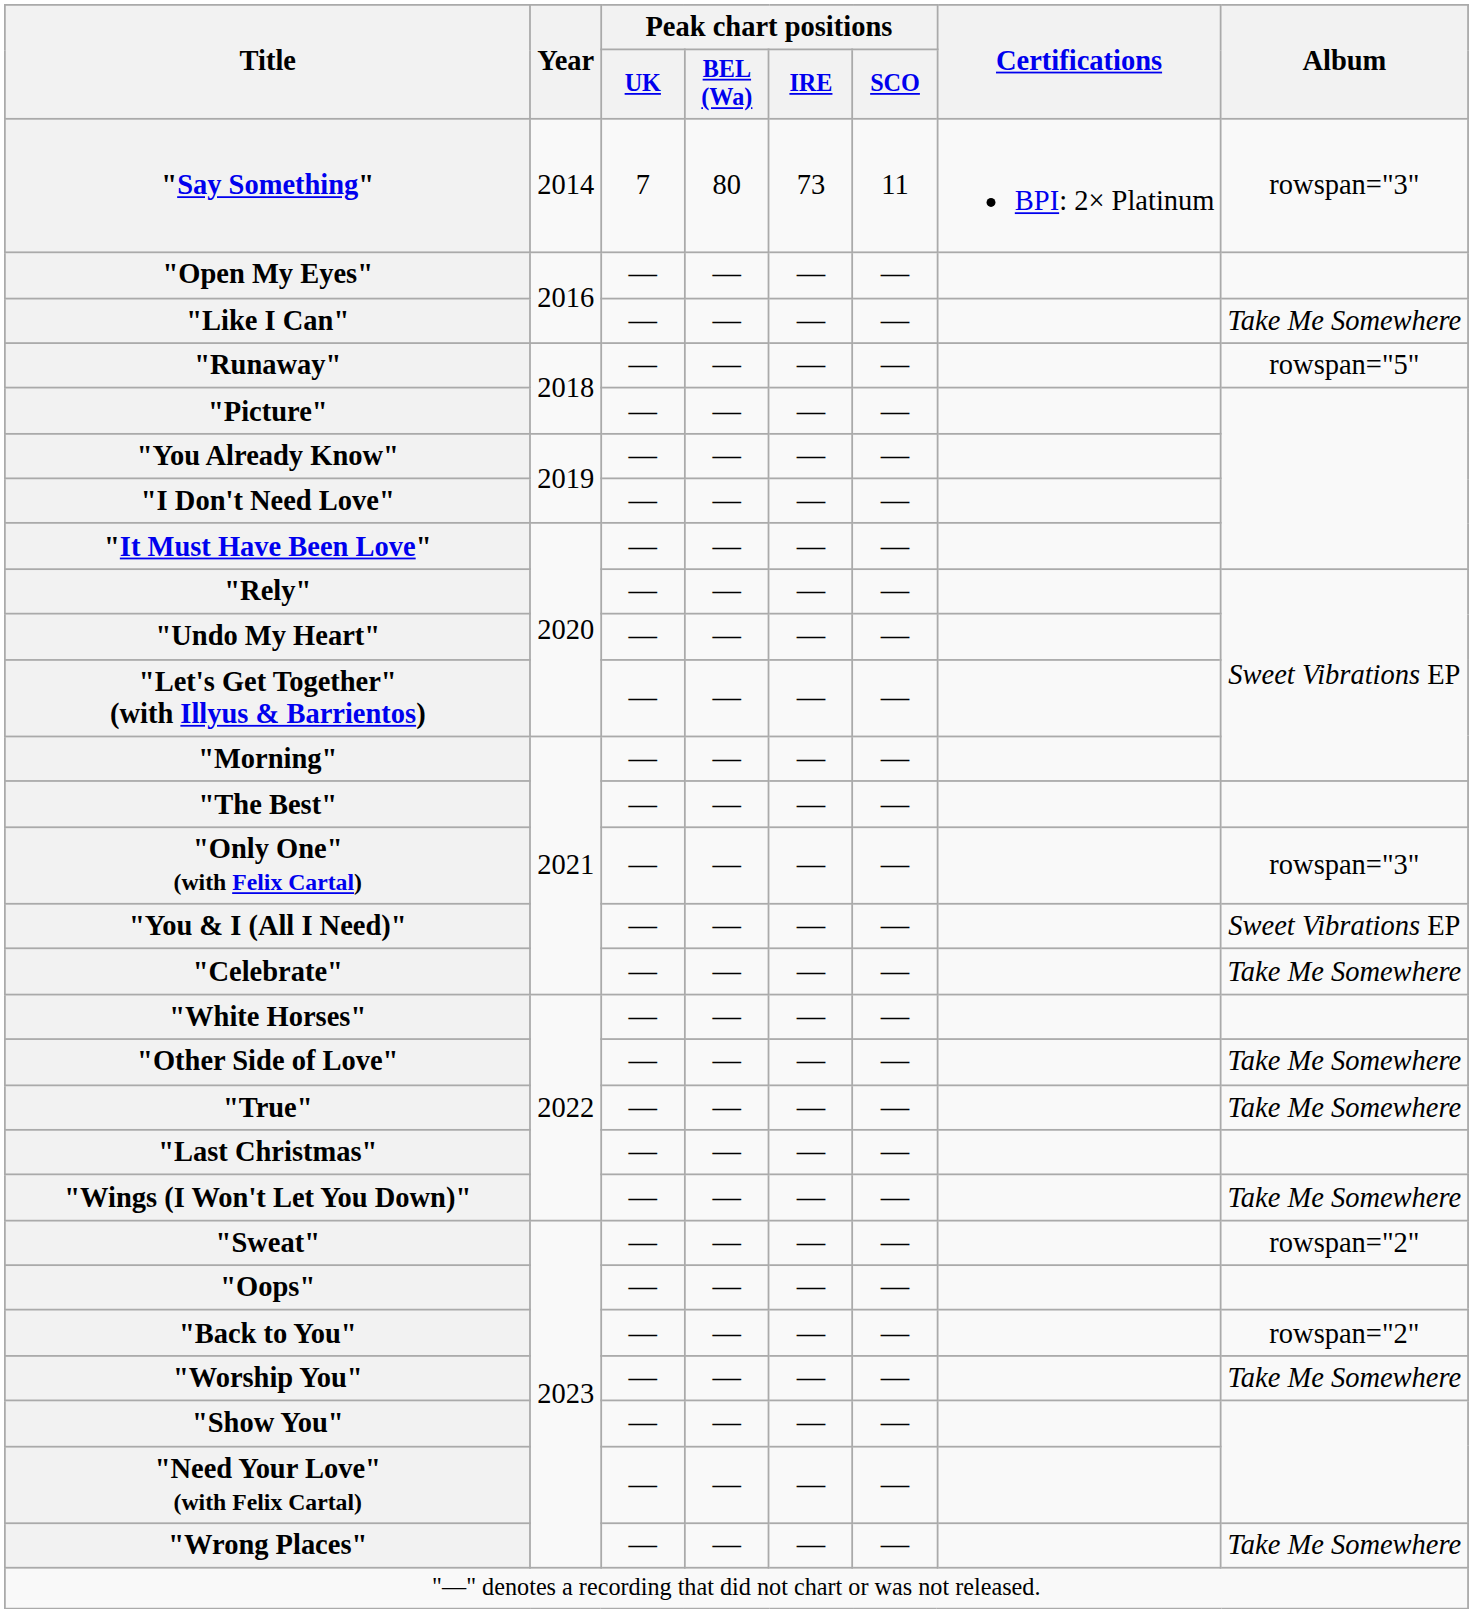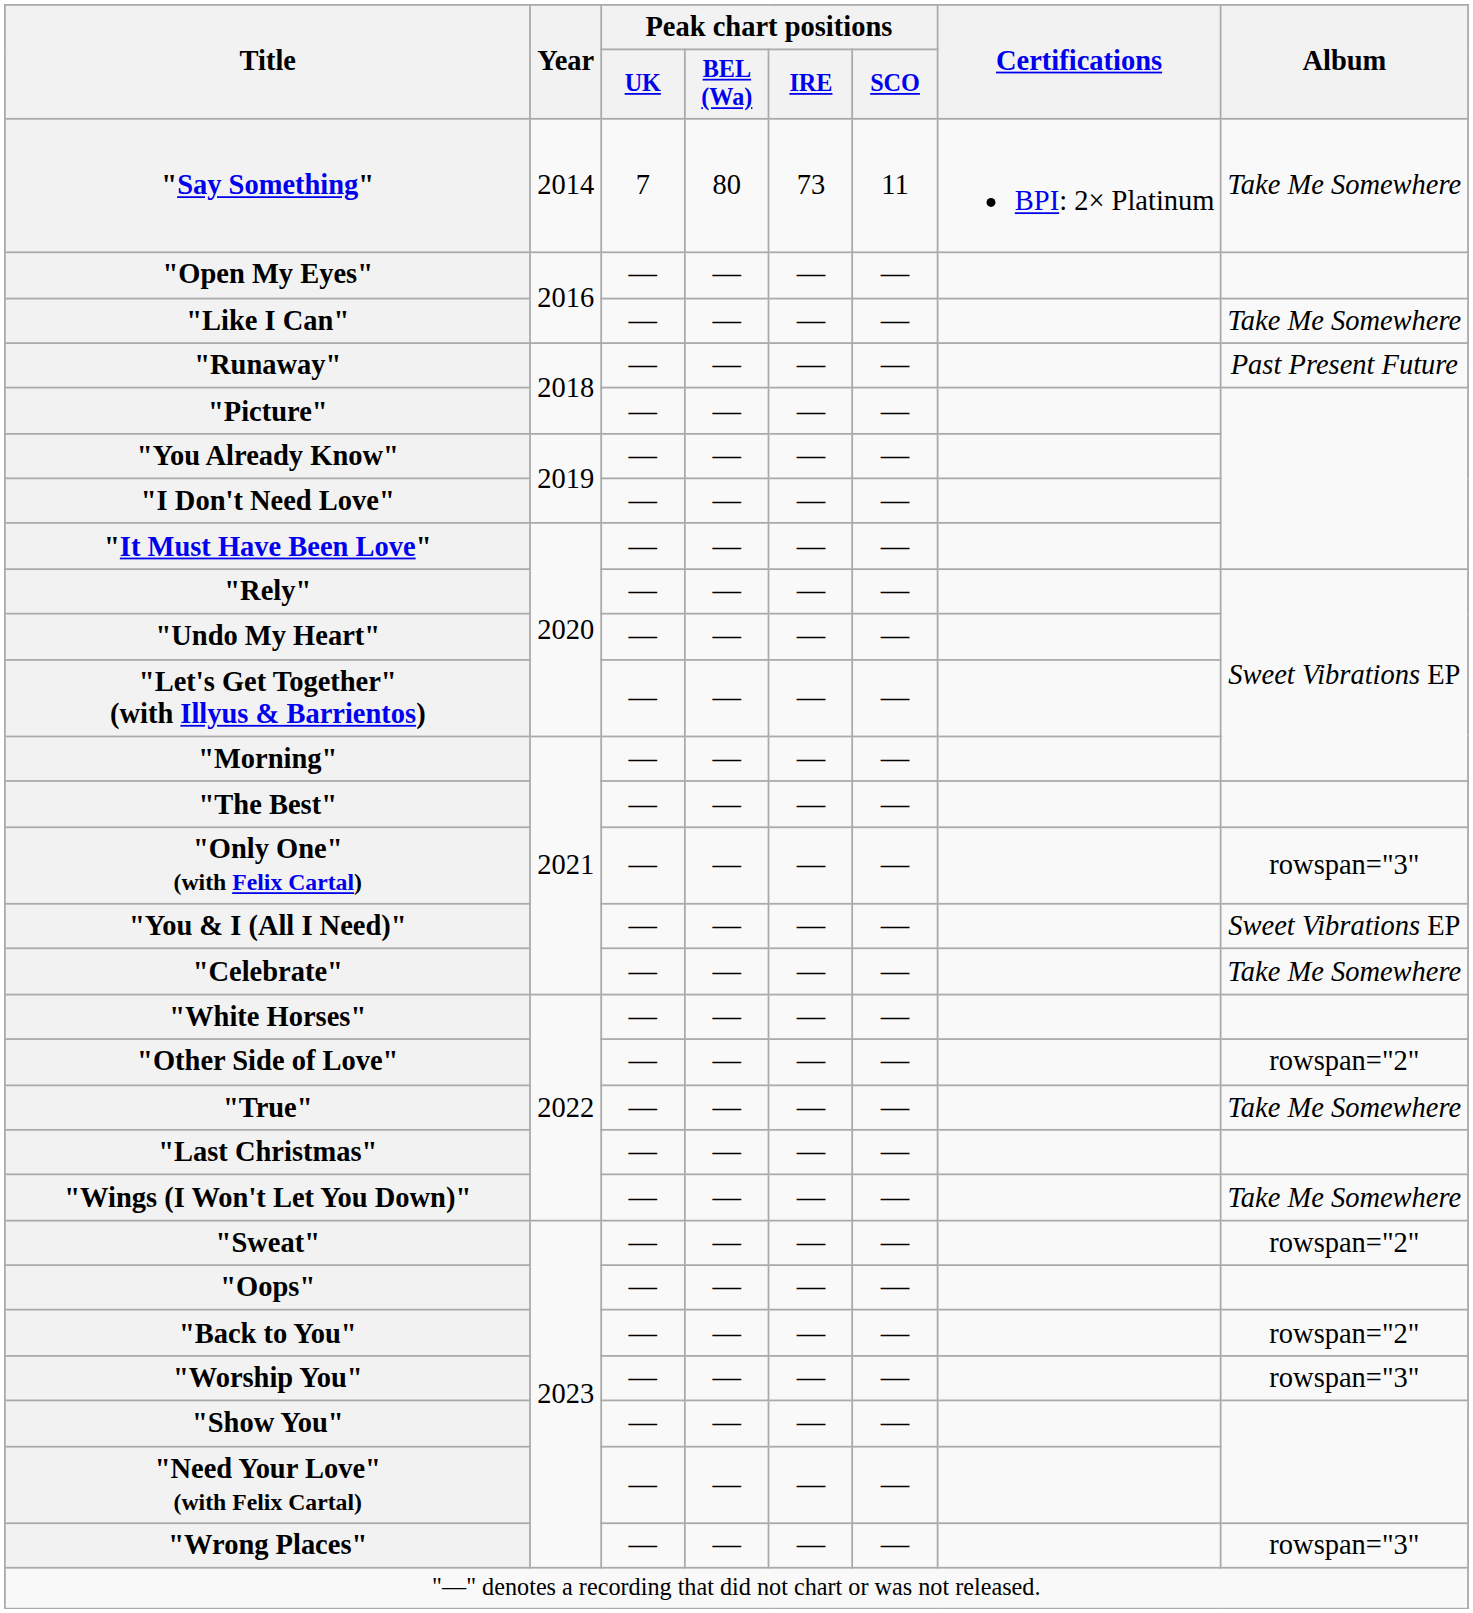(1344, 185) rowspan="3" -> (1344, 185) Take Me Somewhere
(1344, 365) rowspan="5" -> (1344, 365) Past Present Future
(1344, 1061) Take Me Somewhere -> (1344, 1061) rowspan="2"
(1344, 1377) Take Me Somewhere -> (1344, 1377) rowspan="3"
(1344, 1545) Take Me Somewhere -> (1344, 1545) rowspan="3"
